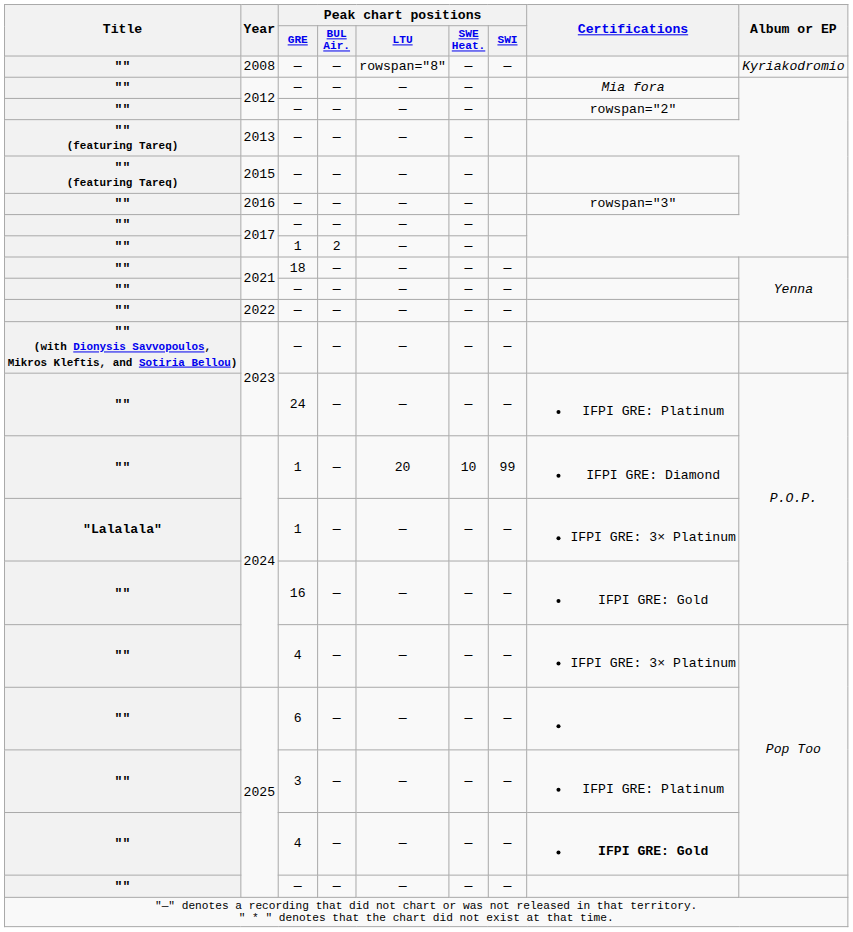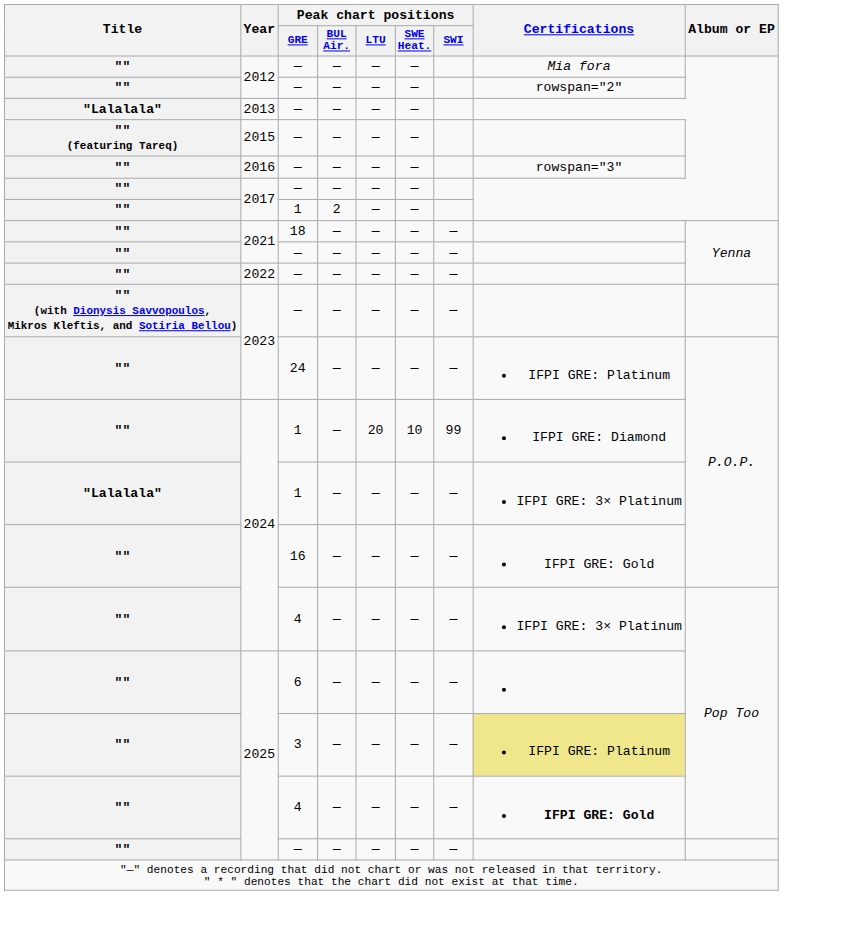- row: (259, 66)
(122, 138) "" (featuring Tareq) -> (122, 109) "Lalalala"
(633, 789) no background -> (579, 752) khaki background
